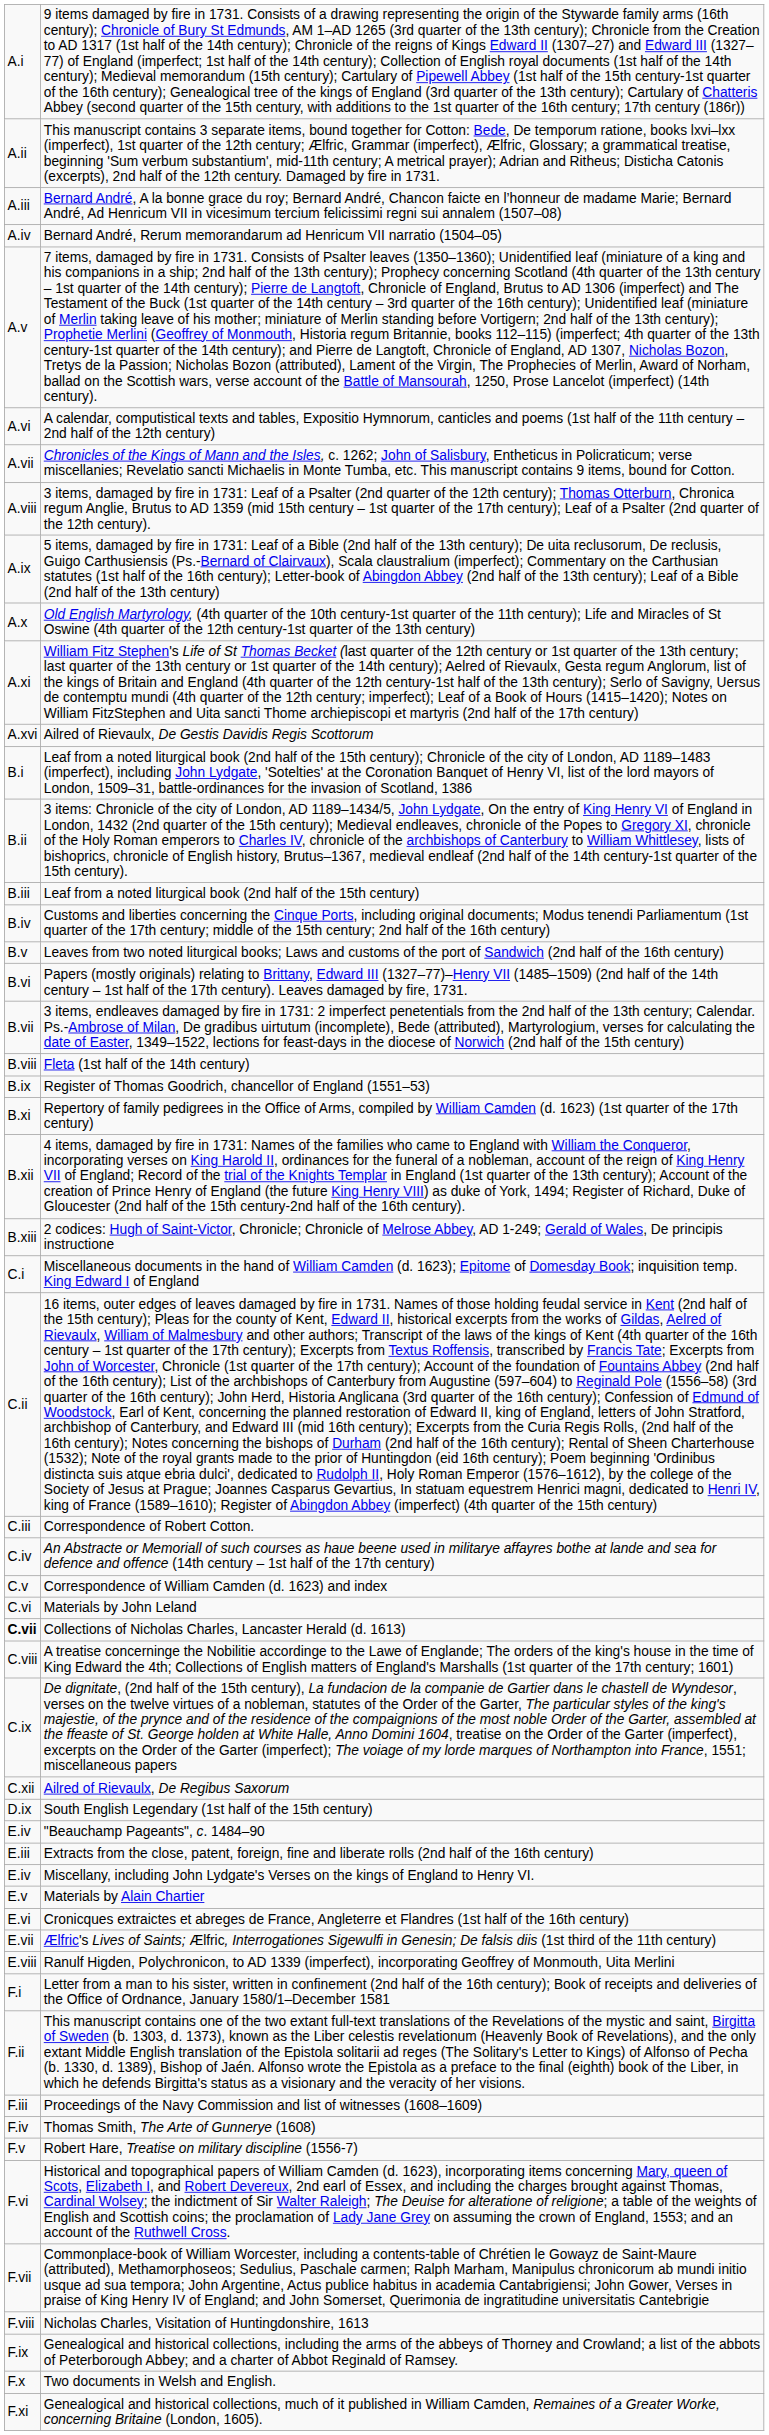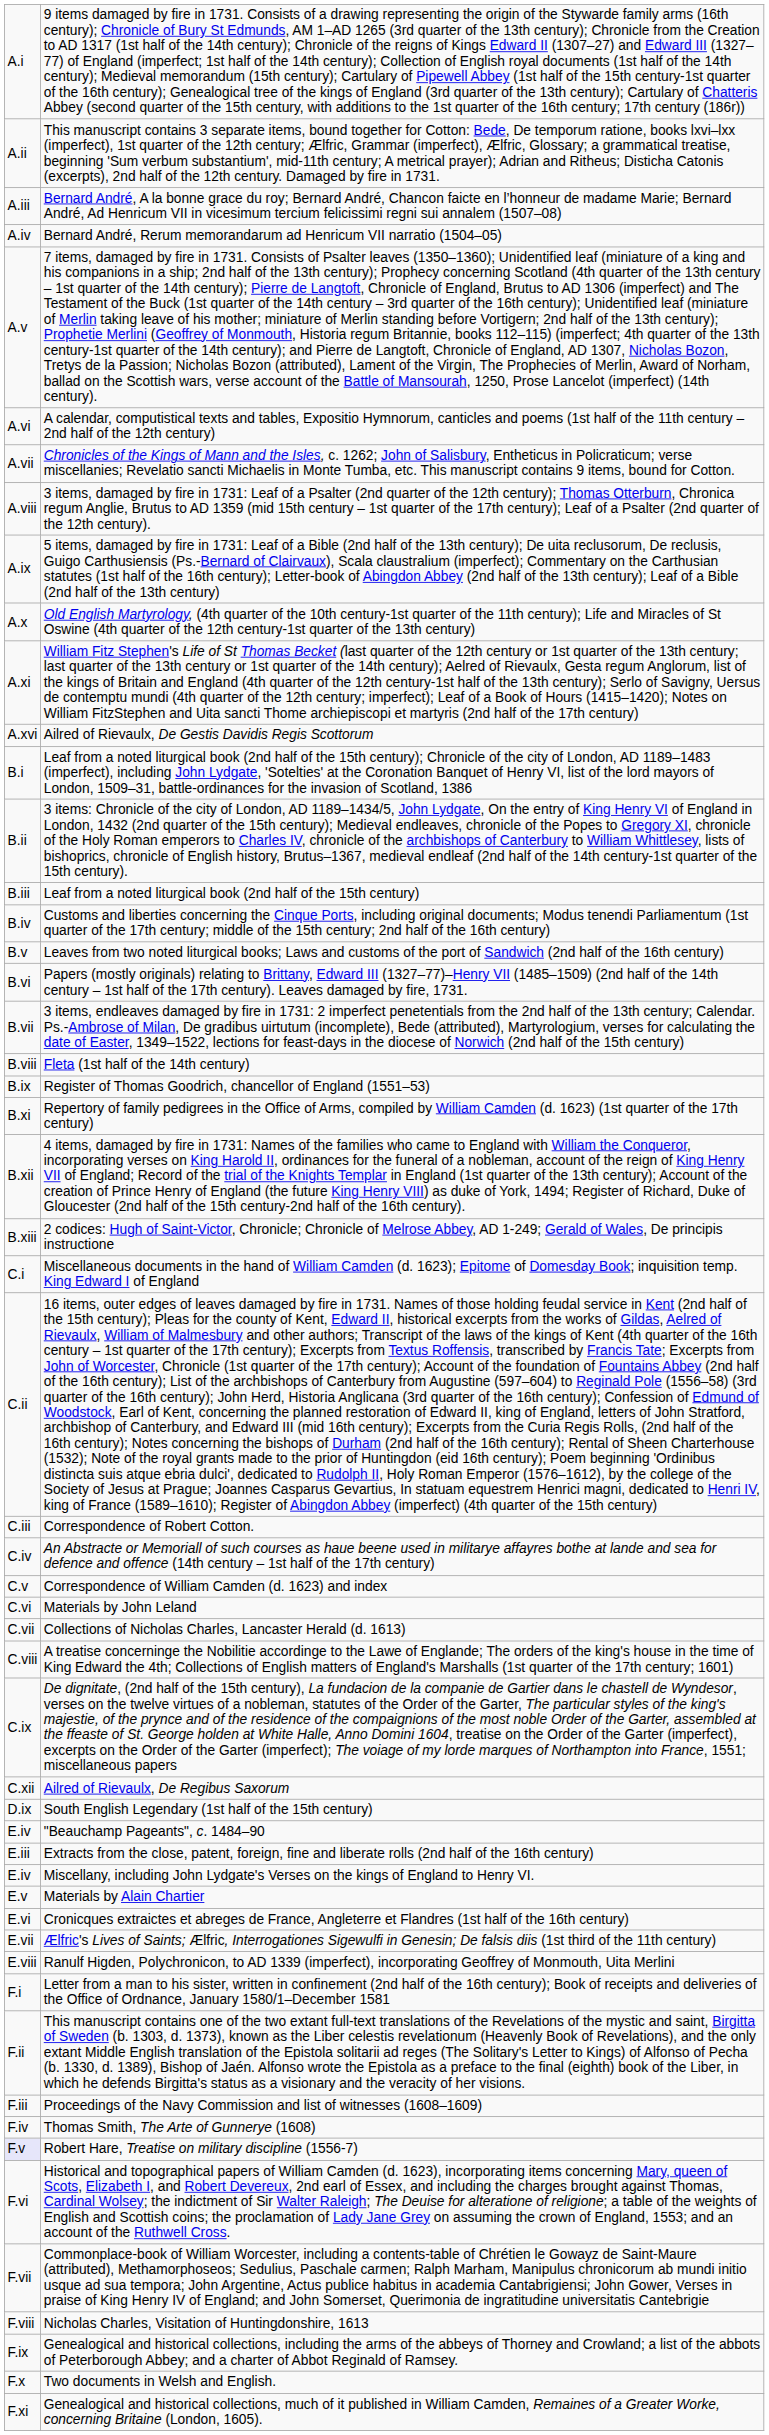(22, 1629) bold -> (21, 1629) normal
(16, 2149) no background -> (16, 2149) lavender background
